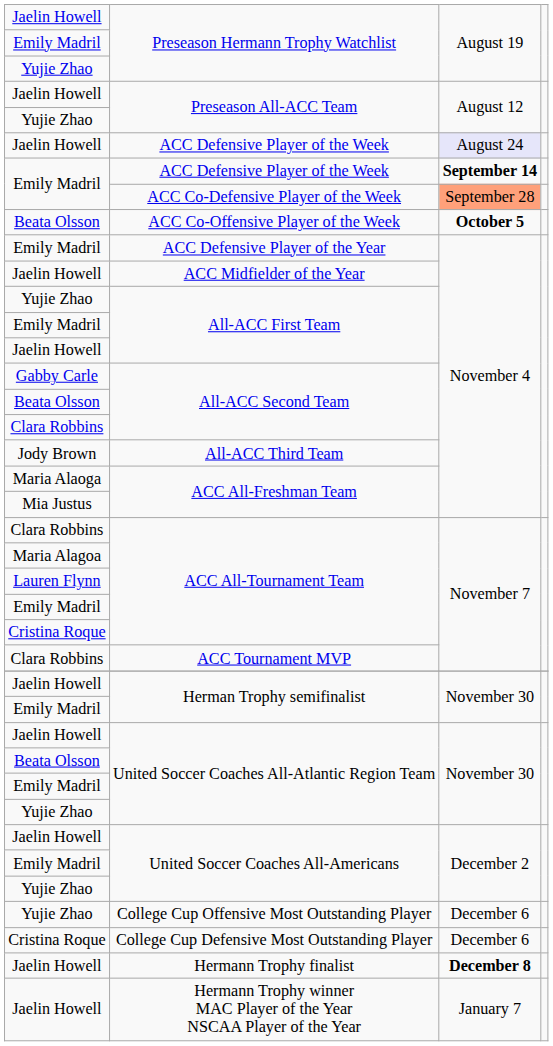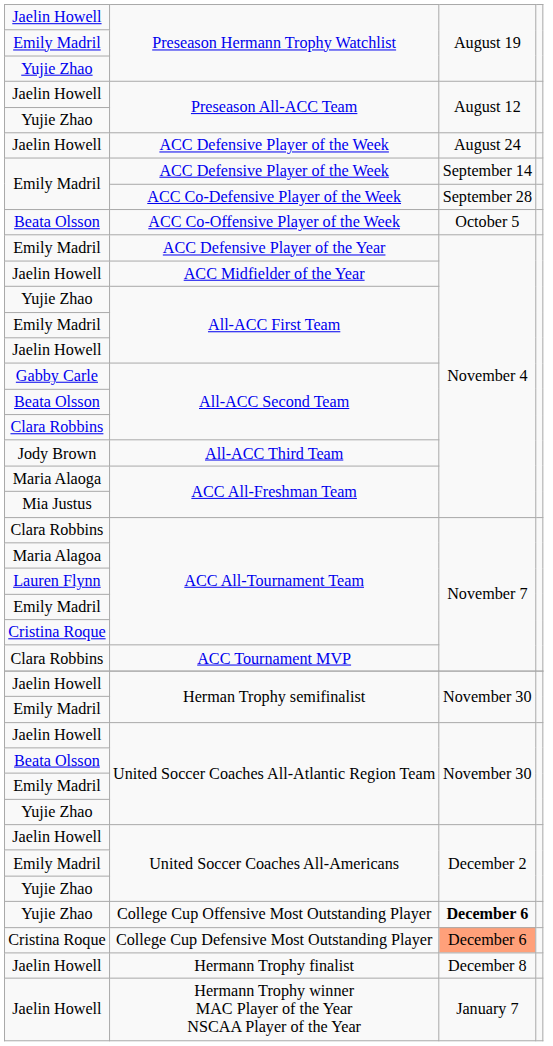(490, 145) lavender background -> (487, 145) no background
(490, 171) bold -> (487, 171) normal
(490, 196) lightsalmon background -> (487, 196) no background
(490, 222) bold -> (487, 222) normal
(490, 914) normal -> (487, 914) bold
(490, 939) no background -> (487, 939) lightsalmon background
(490, 965) bold -> (487, 965) normal
